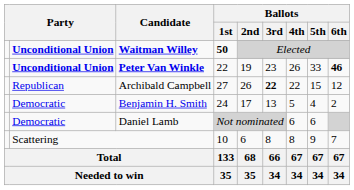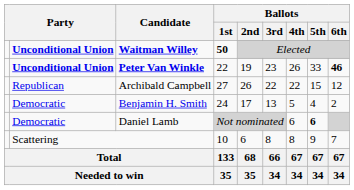(271, 85) bold -> (271, 85) normal
(313, 121) normal -> (313, 121) bold
